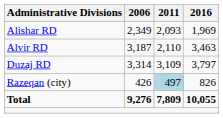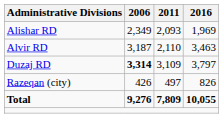(139, 64) normal -> (139, 64) bold
(173, 82) lightblue background -> (173, 82) no background
